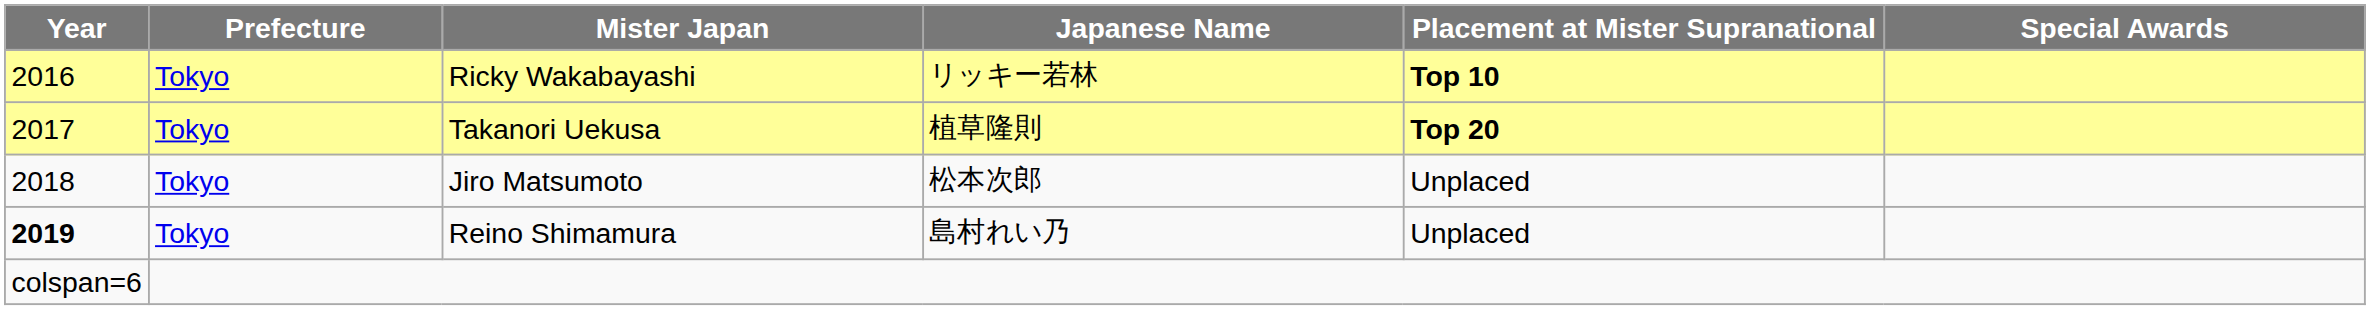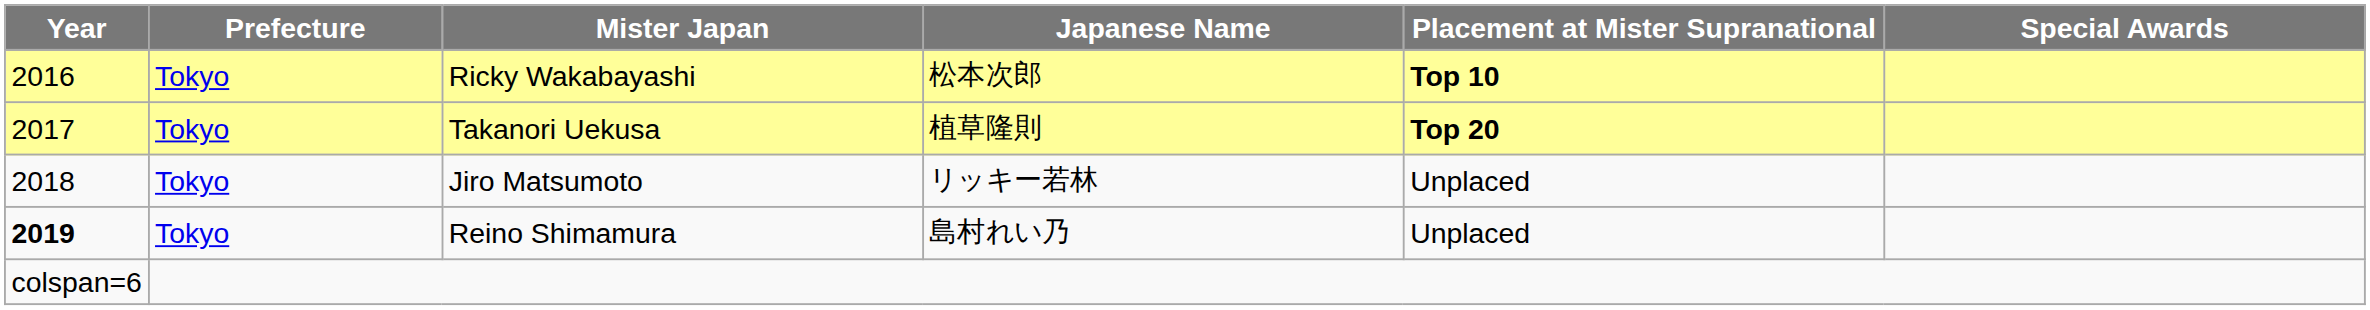(1014, 74) リッキー若林 -> (986, 74) 松本次郎
(986, 179) 松本次郎 -> (1014, 179) リッキー若林
